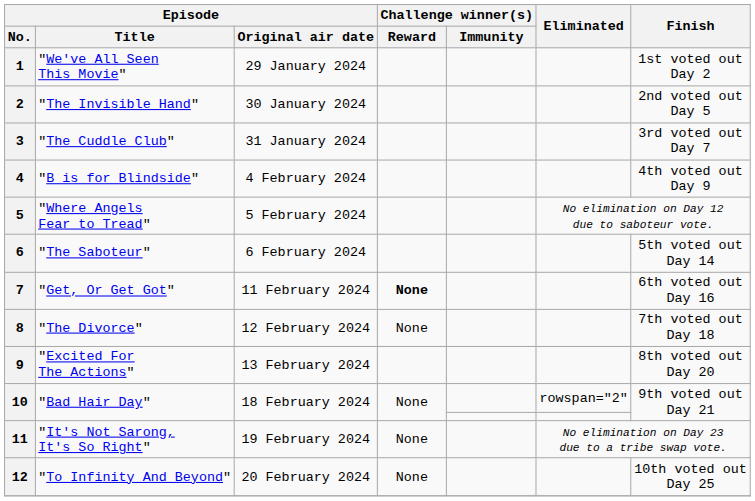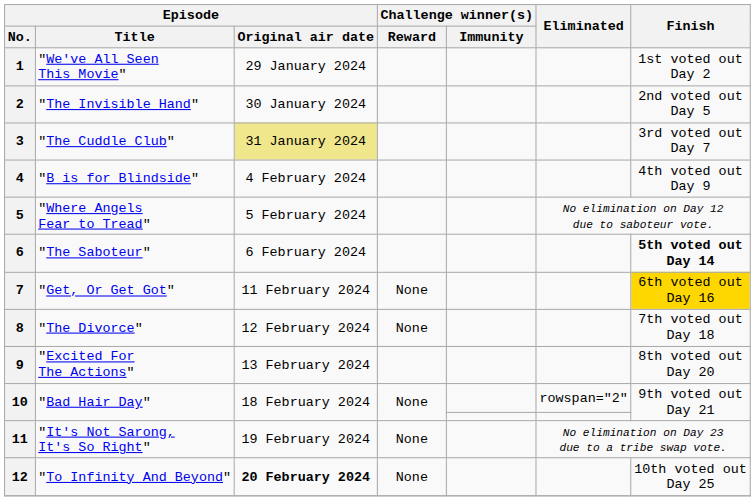(306, 141) no background -> (306, 141) khaki background
(690, 253) normal -> (690, 253) bold
(412, 290) bold -> (412, 290) normal
(690, 290) no background -> (690, 290) gold background
(306, 477) normal -> (306, 477) bold
